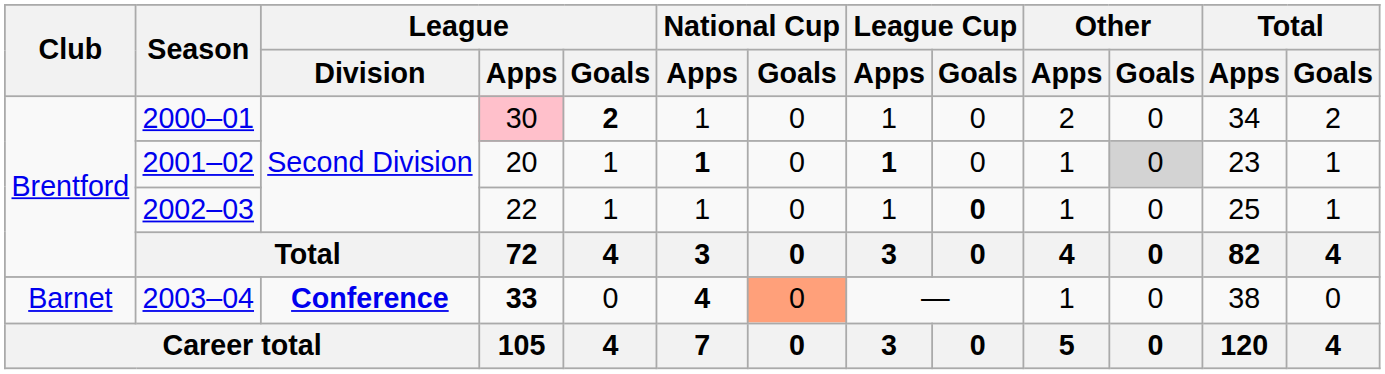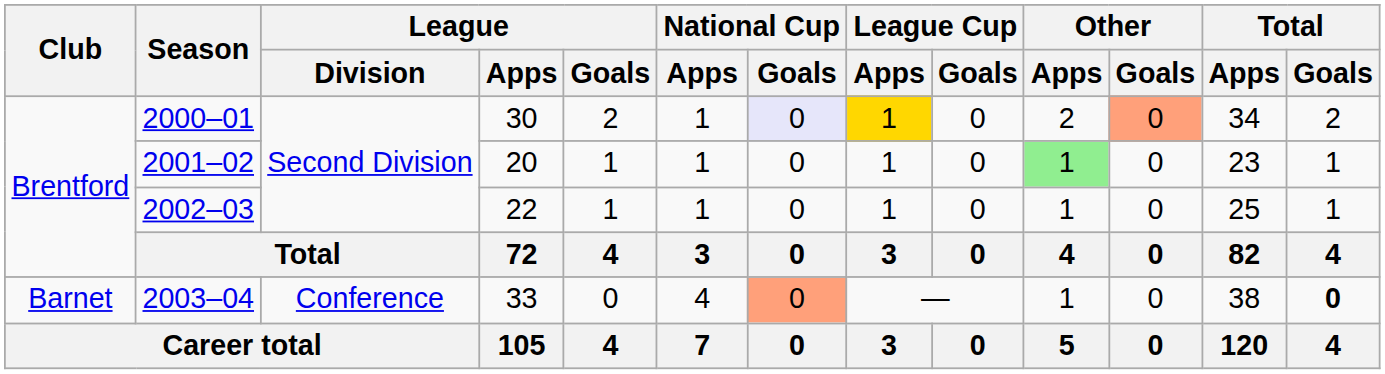(522, 118) pink background -> (522, 118) no background
(610, 118) bold -> (610, 118) normal
(797, 118) no background -> (797, 118) lavender background
(889, 118) no background -> (889, 118) gold background
(1155, 118) no background -> (1155, 118) lightsalmon background
(702, 163) bold -> (702, 163) normal
(889, 163) bold -> (889, 163) normal
(1067, 163) no background -> (1067, 163) lightgreen background
(1155, 163) lightgrey background -> (1155, 163) no background
(978, 208) bold -> (978, 208) normal
(370, 299) bold -> (370, 299) normal
(522, 299) bold -> (522, 299) normal
(702, 299) bold -> (702, 299) normal
(1333, 299) normal -> (1333, 299) bold
